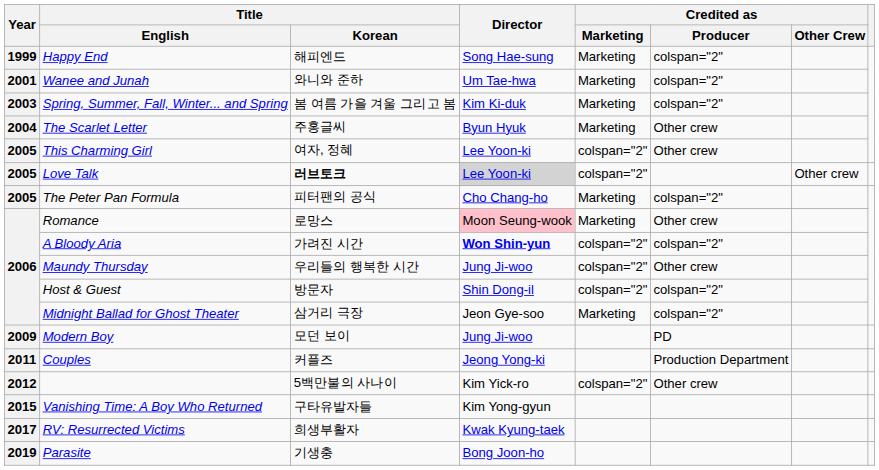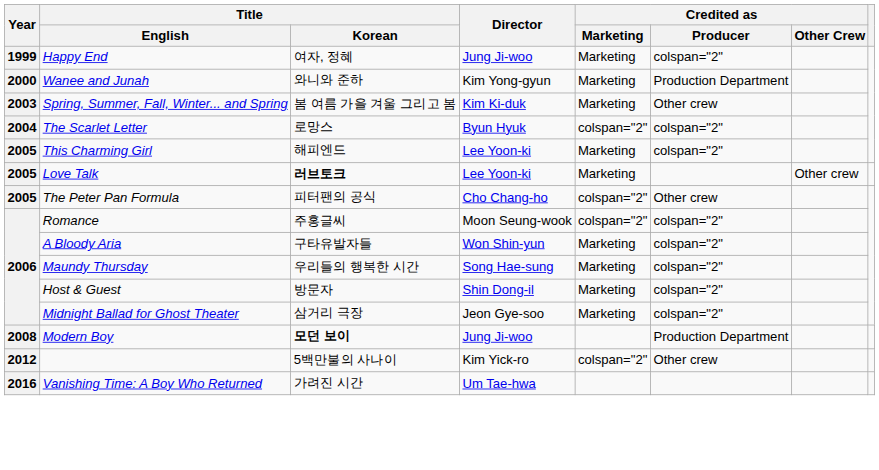(320, 57) 해피엔드 -> (324, 57) 여자, 정혜
(508, 57) Song Hae-sung -> (497, 57) Jung Ji-woo
(22, 81) 2001 -> (22, 81) 2000
(499, 81) Um Tae-hwa -> (507, 81) Kim Yong-gyun
(688, 81) colspan="2" -> (721, 81) Production Department
(688, 104) colspan="2" -> (686, 104) Other crew
(320, 127) 주홍글씨 -> (314, 127) 로망스
(607, 127) Marketing -> (613, 127) colspan="2"
(686, 127) Other crew -> (688, 127) colspan="2"
(324, 150) 여자, 정혜 -> (320, 150) 해피엔드
(613, 150) colspan="2" -> (607, 150) Marketing
(686, 150) Other crew -> (688, 150) colspan="2"
(497, 174) lightgrey background -> (497, 174) no background
(613, 174) colspan="2" -> (607, 174) Marketing
(607, 197) Marketing -> (613, 197) colspan="2"
(688, 197) colspan="2" -> (686, 197) Other crew
(314, 220) 로망스 -> (320, 220) 주홍글씨
(517, 220) pink background -> (517, 220) no background
(607, 220) Marketing -> (613, 220) colspan="2"
(686, 220) Other crew -> (688, 220) colspan="2"
(328, 243) 가려진 시간 -> (333, 243) 구타유발자들
(506, 243) bold -> (504, 243) normal
(613, 243) colspan="2" -> (607, 243) Marketing
(497, 267) Jung Ji-woo -> (508, 267) Song Hae-sung
(613, 267) colspan="2" -> (607, 267) Marketing
(686, 267) Other crew -> (688, 267) colspan="2"
(613, 290) colspan="2" -> (607, 290) Marketing
(22, 336) 2009 -> (22, 336) 2008
(322, 336) normal -> (322, 336) bold
(663, 336) PD -> (721, 336) Production Department
- row: (67, 360)
(22, 406) 2015 -> (22, 383) 2016
(333, 406) 구타유발자들 -> (328, 383) 가려진 시간
(507, 406) Kim Yong-gyun -> (499, 383) Um Tae-hwa
- row: (114, 430)
- row: (67, 453)
